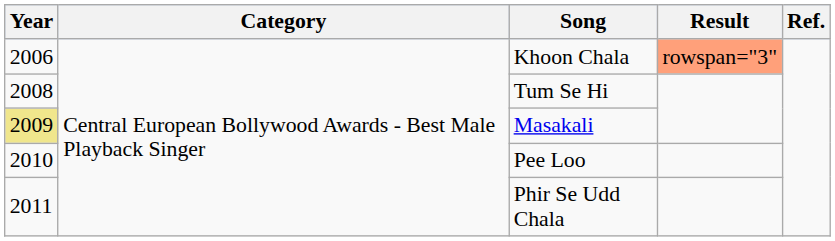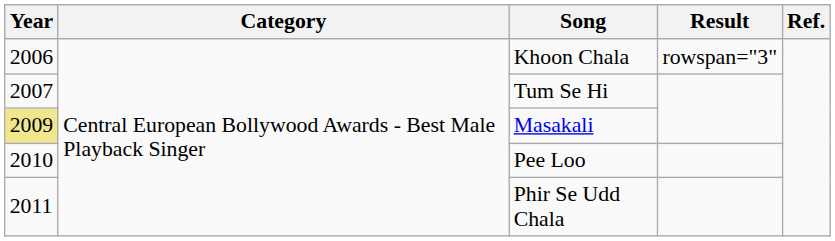(720, 56) lightsalmon background -> (720, 56) no background
(31, 90) 2008 -> (31, 90) 2007
